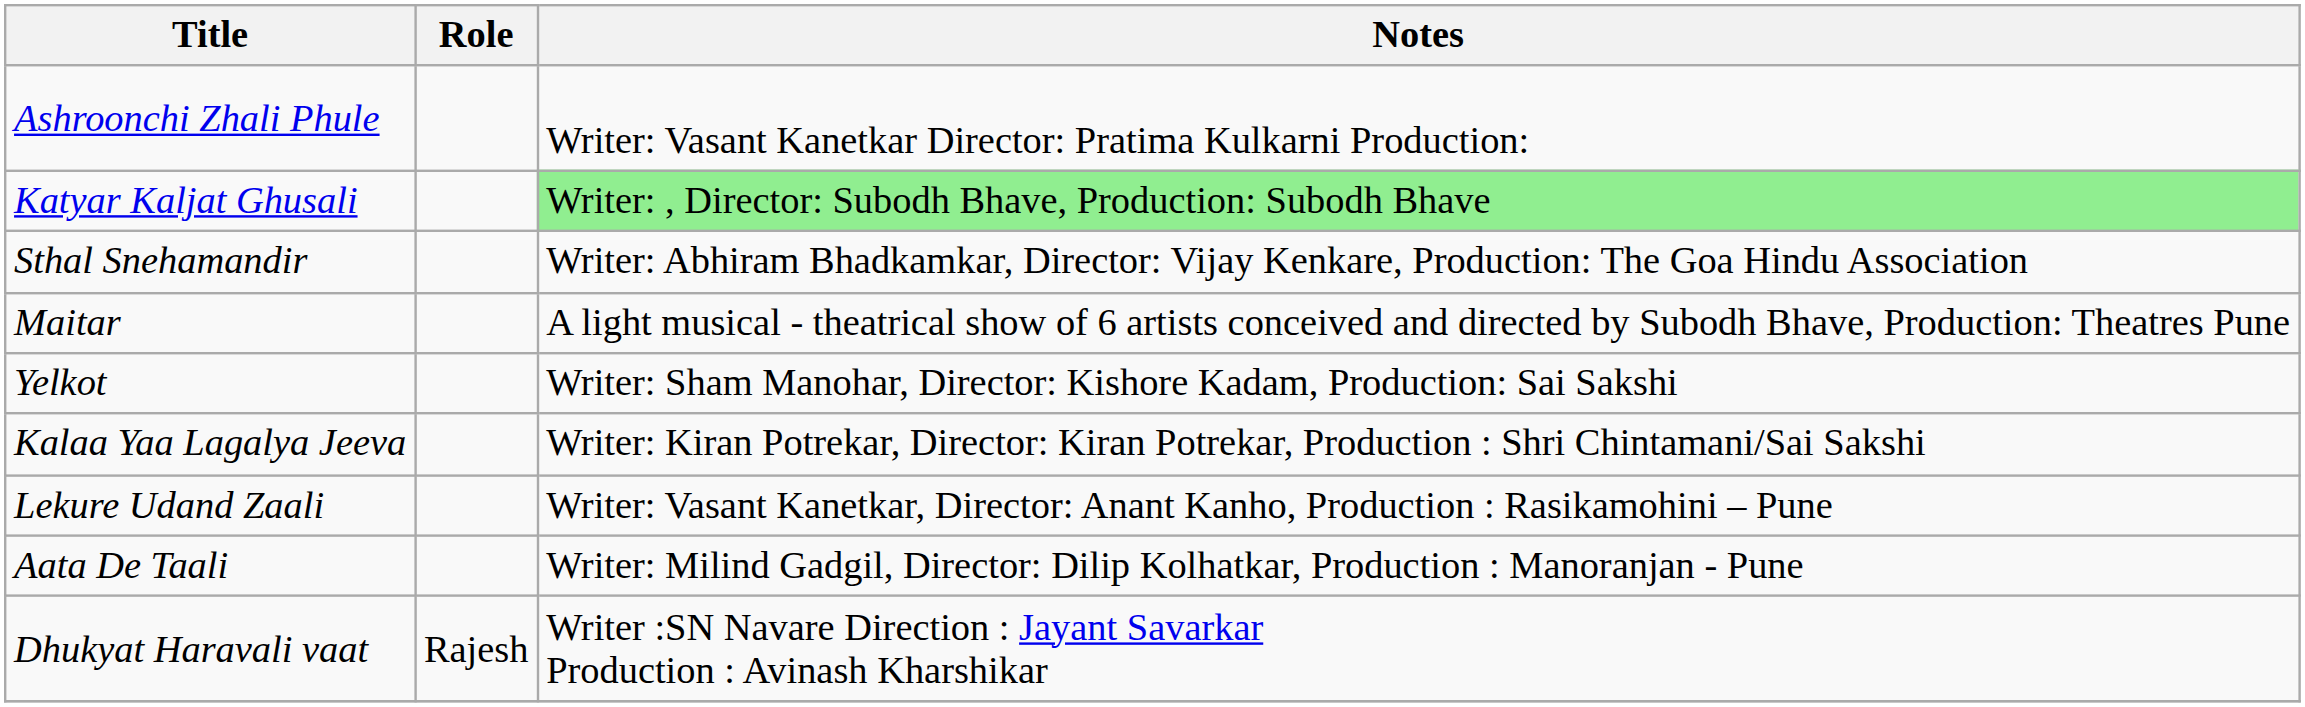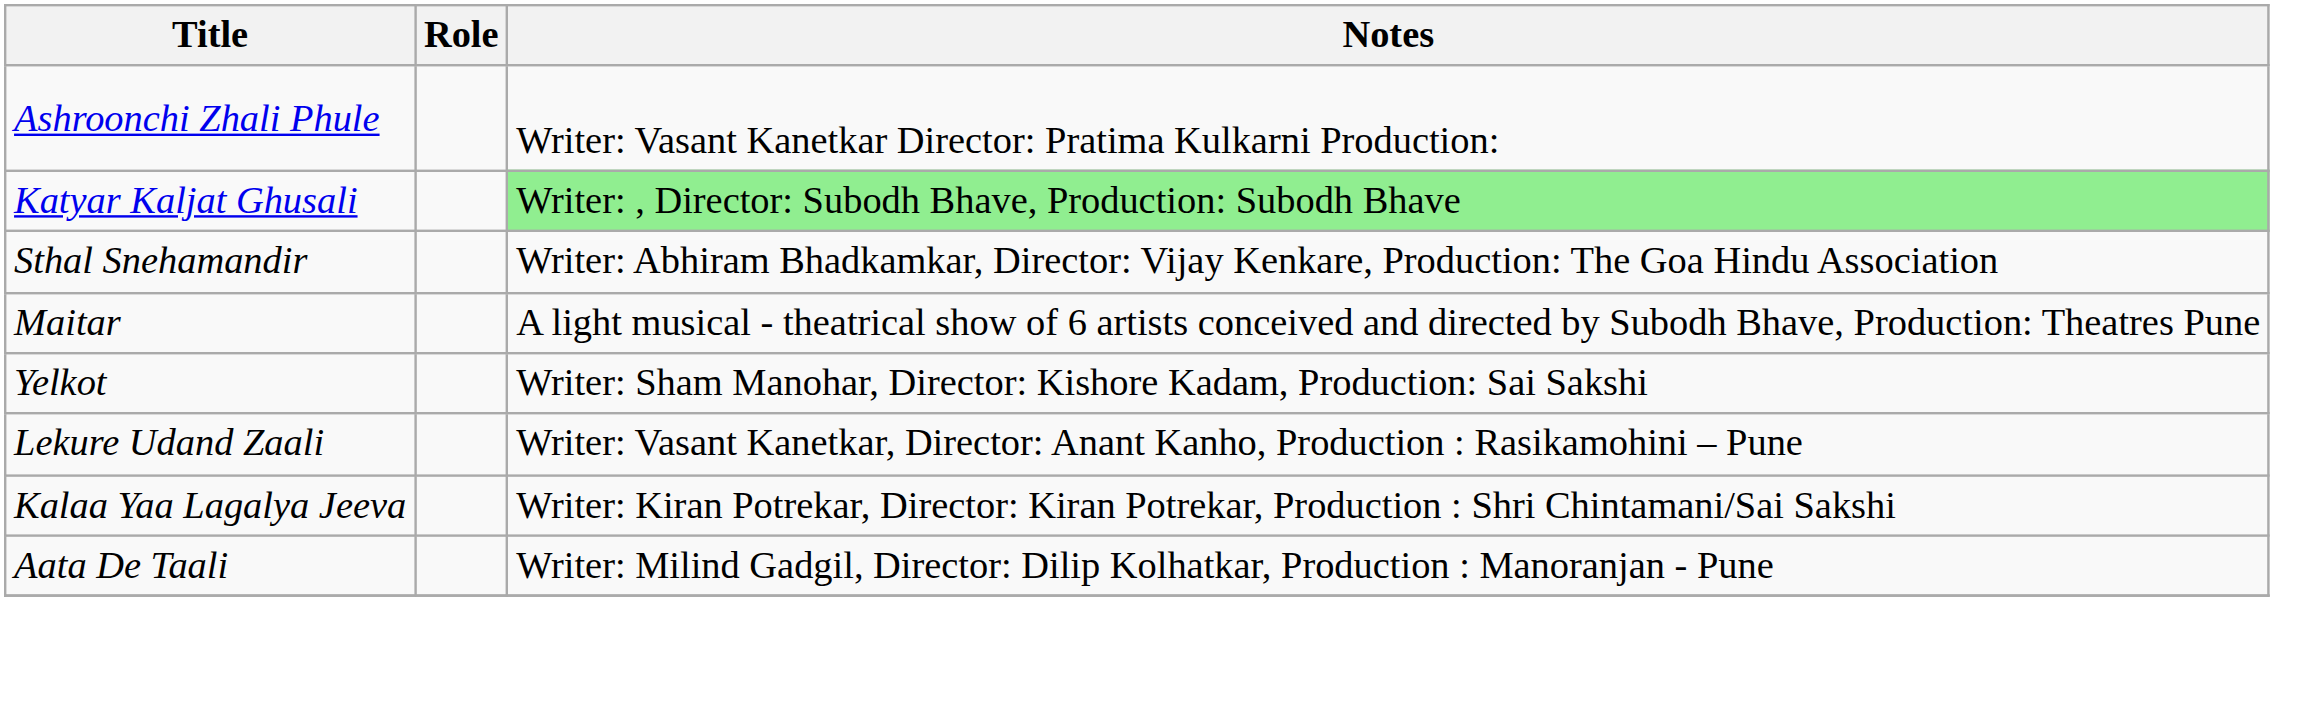rows swapped: (210, 443) <-> (169, 504)
- row: (191, 647)
